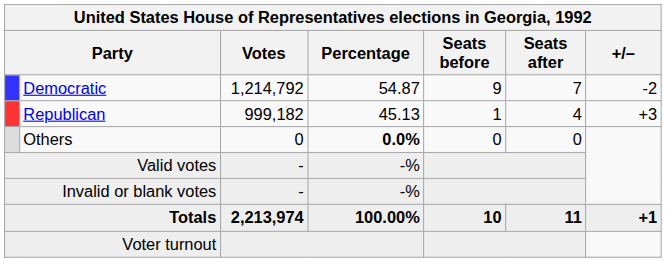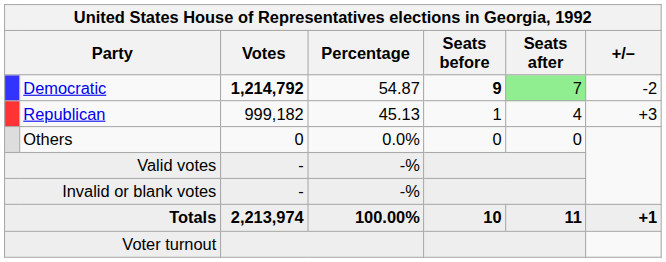(267, 88) normal -> (267, 88) bold
(497, 88) normal -> (497, 88) bold
(577, 88) no background -> (577, 88) lightgreen background
(401, 140) bold -> (401, 140) normal
